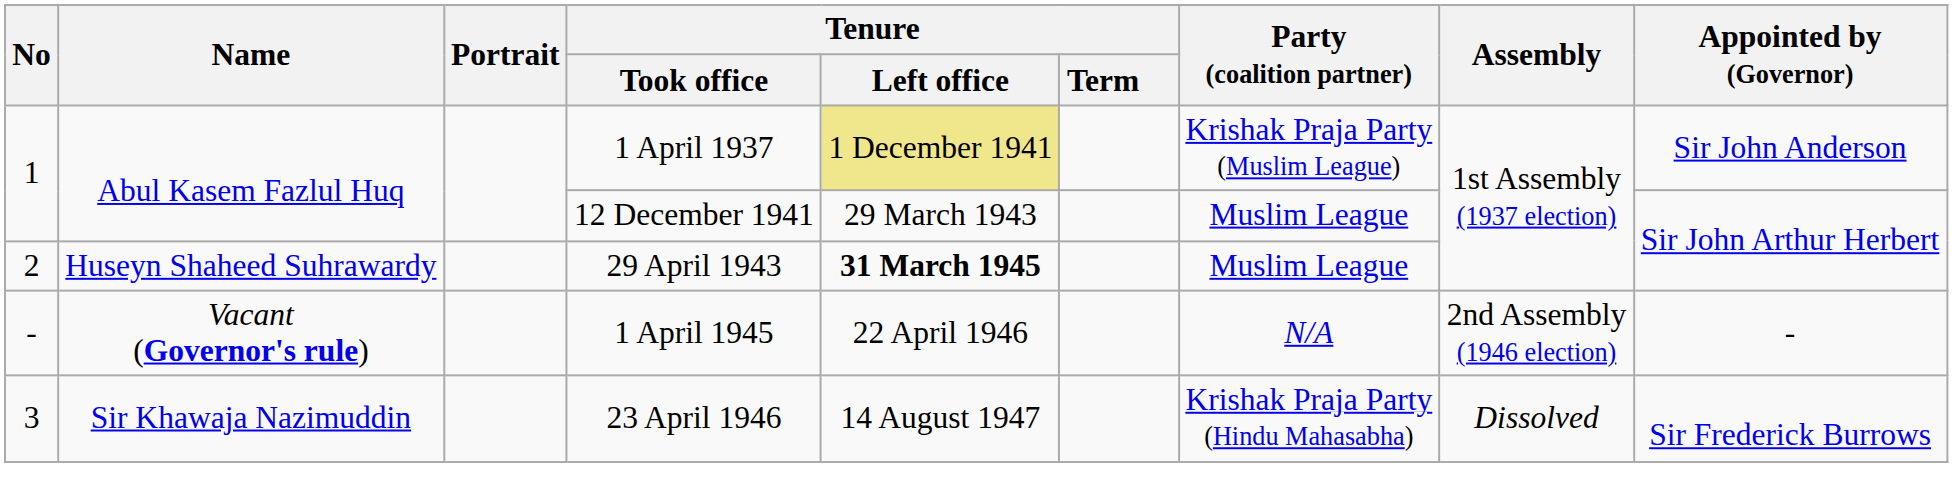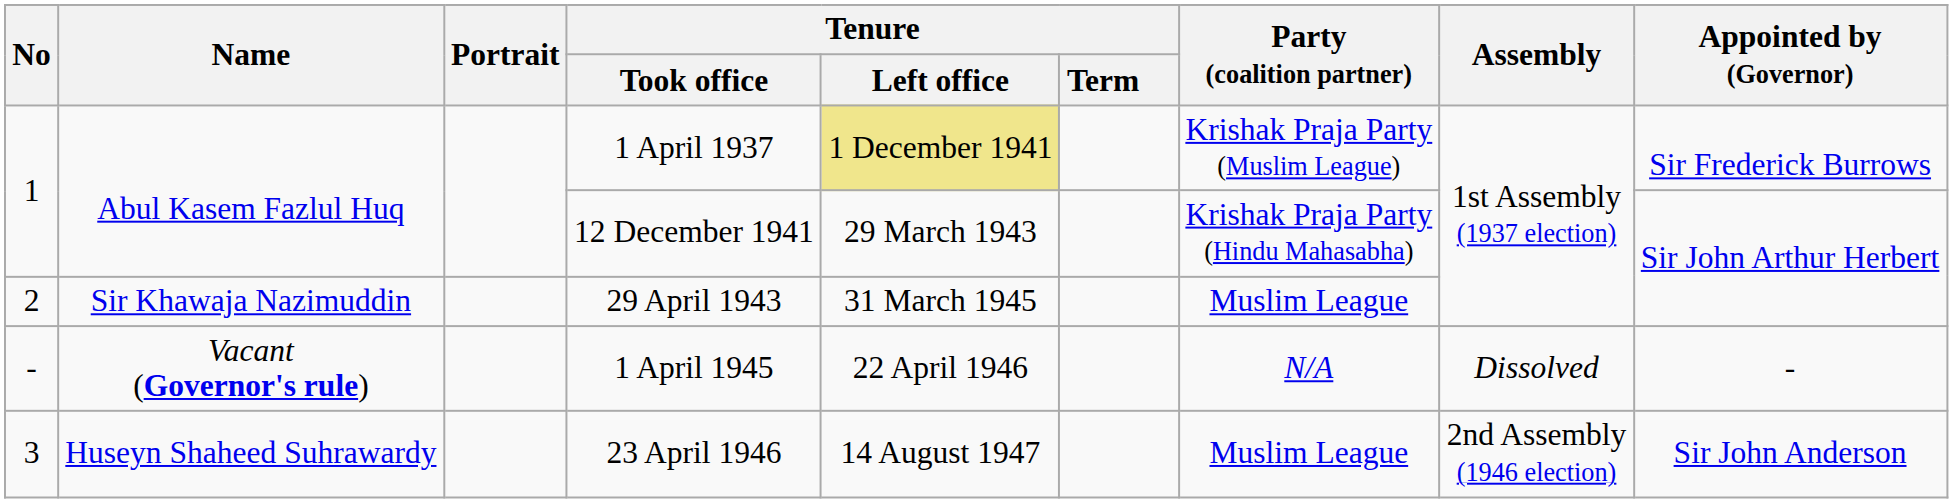(1790, 147) Sir John Anderson -> (1790, 164) Sir Frederick Burrows
(1309, 214) Muslim League -> (1309, 232) Krishak Praja Party (Hindu Mahasabha)
(251, 264) Huseyn Shaheed Suhrawardy -> (251, 300) Sir Khawaja Nazimuddin
(940, 264) bold -> (940, 300) normal
(1537, 332) 2nd Assembly (1946 election) -> (1537, 368) Dissolved
(251, 418) Sir Khawaja Nazimuddin -> (251, 453) Huseyn Shaheed Suhrawardy
(1309, 418) Krishak Praja Party (Hindu Mahasabha) -> (1309, 453) Muslim League
(1537, 418) Dissolved -> (1537, 453) 2nd Assembly (1946 election)
(1790, 435) Sir Frederick Burrows -> (1790, 453) Sir John Anderson
